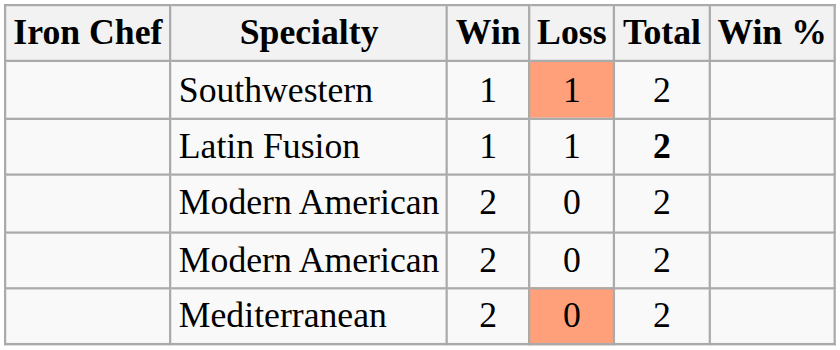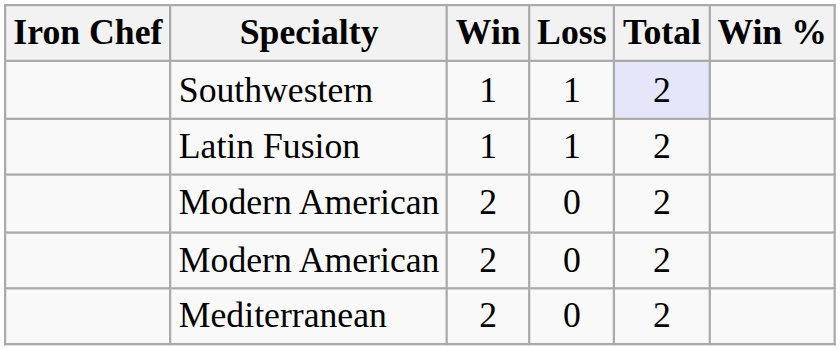(572, 89) lightsalmon background -> (572, 89) no background
(662, 89) no background -> (662, 89) lavender background
(662, 145) bold -> (662, 145) normal
(572, 315) lightsalmon background -> (572, 315) no background
